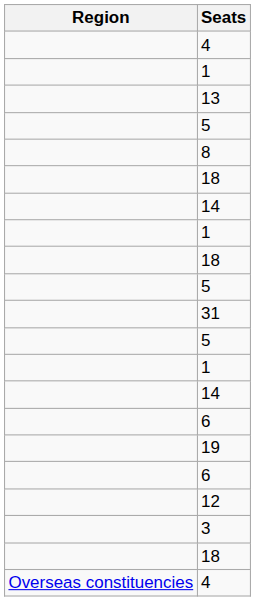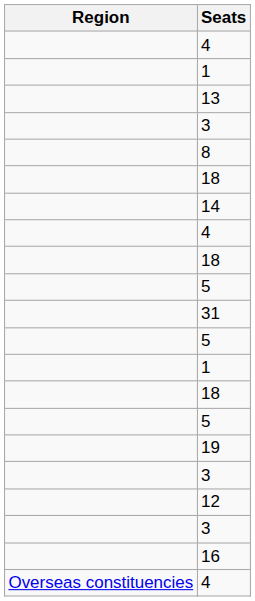(206, 125) 5 -> (206, 125) 3
(206, 233) 1 -> (206, 233) 4
(210, 394) 14 -> (210, 394) 18
(206, 421) 6 -> (206, 421) 5
(206, 475) 6 -> (206, 475) 3
(210, 555) 18 -> (210, 555) 16
